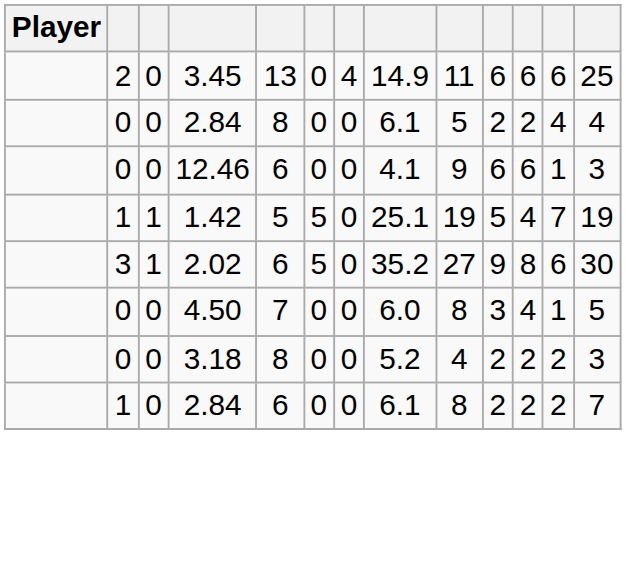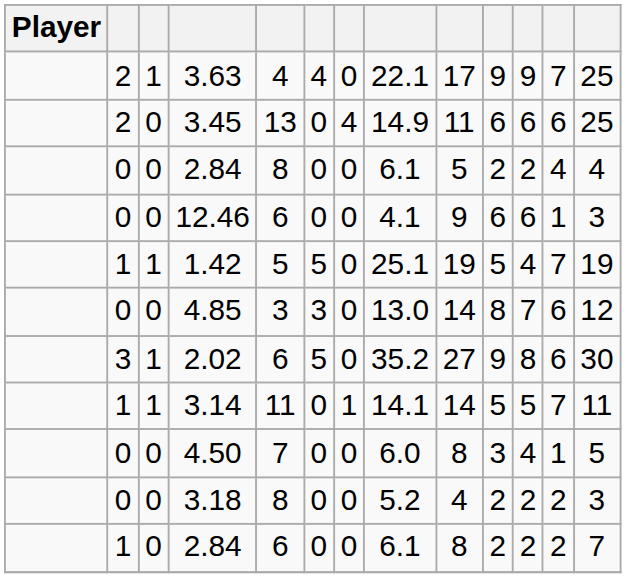+ row: (123, 75)
+ row: (123, 311)
+ row: (123, 405)
